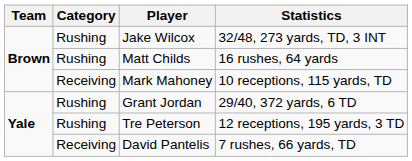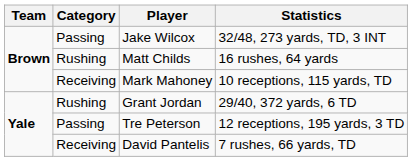(81, 37) Rushing -> (80, 37) Passing
(81, 123) Rushing -> (80, 123) Passing
